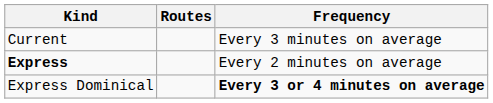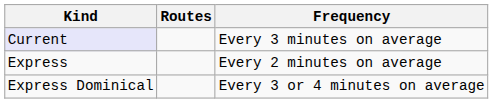(38, 40) no background -> (38, 40) lavender background
(38, 63) bold -> (38, 63) normal
(352, 86) bold -> (352, 86) normal
